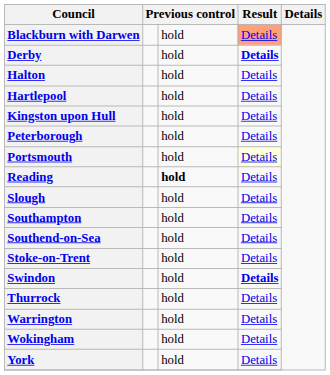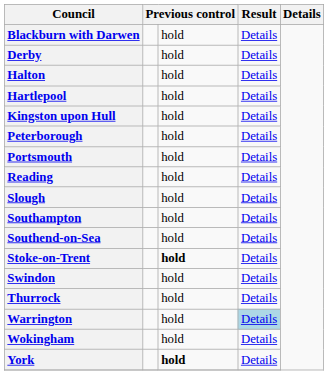(259, 34) lightsalmon background -> (259, 34) no background
(260, 55) bold -> (259, 55) normal
(259, 156) lightyellow background -> (259, 156) no background
(173, 177) bold -> (173, 177) normal
(173, 258) normal -> (173, 258) bold
(260, 278) bold -> (259, 278) normal
(259, 319) no background -> (259, 319) lightblue background
(173, 359) normal -> (173, 359) bold
